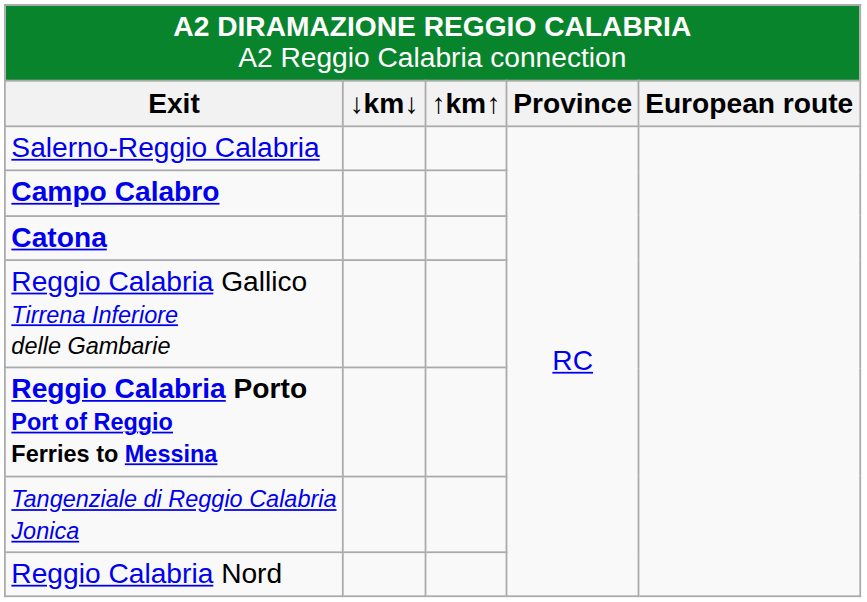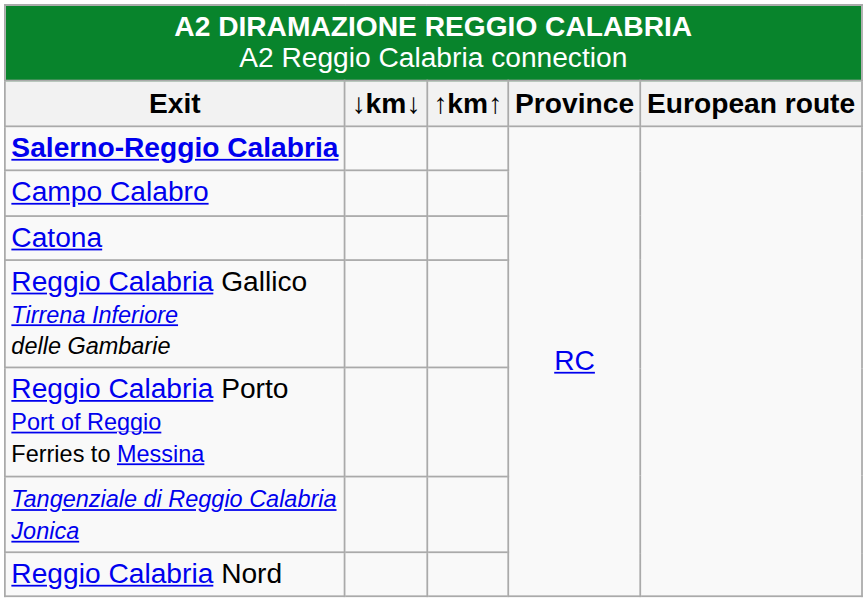(166, 147) normal -> (175, 147) bold
(115, 192) bold -> (110, 192) normal
(59, 237) bold -> (57, 237) normal
(159, 421) bold -> (150, 421) normal
